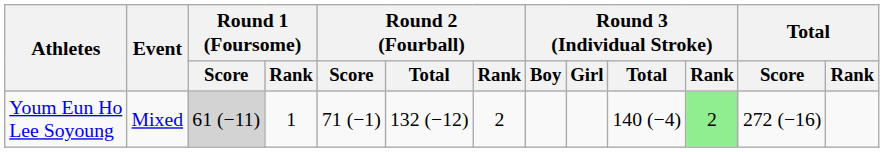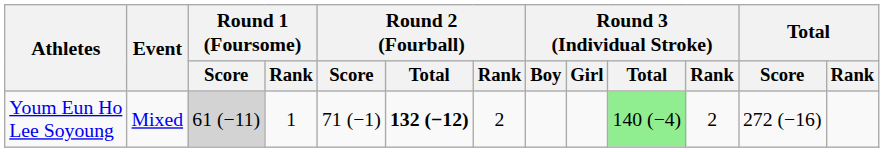(429, 119) normal -> (429, 119) bold
(647, 119) no background -> (647, 119) lightgreen background
(712, 119) lightgreen background -> (712, 119) no background
